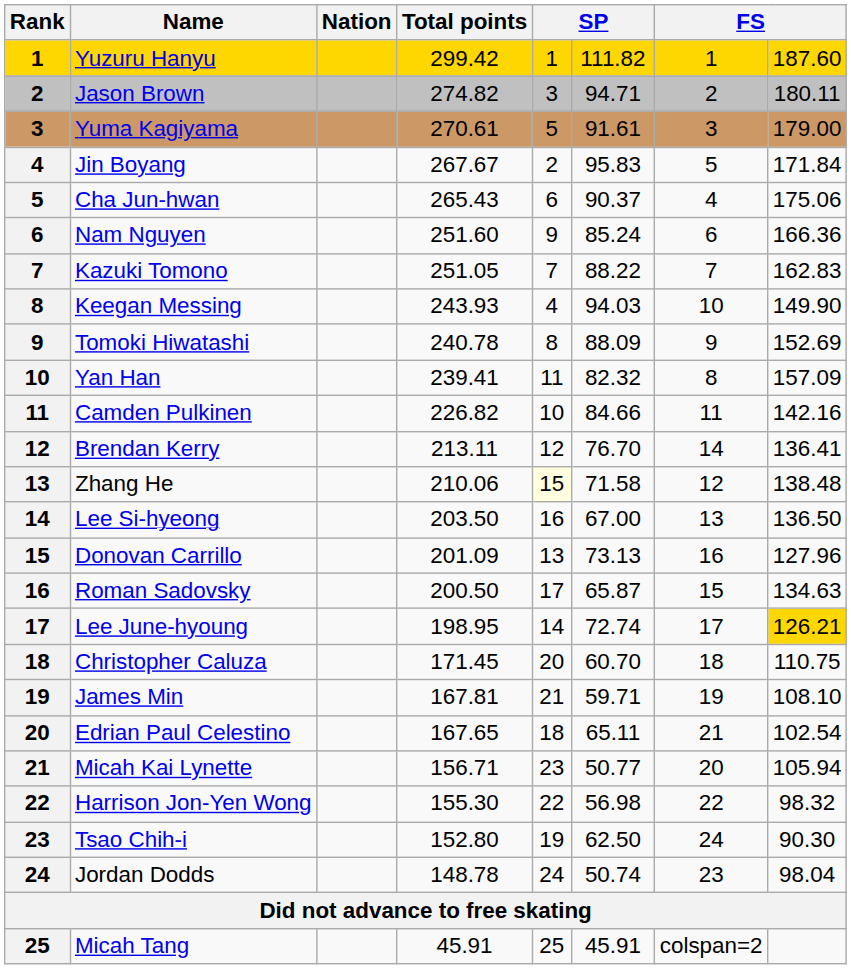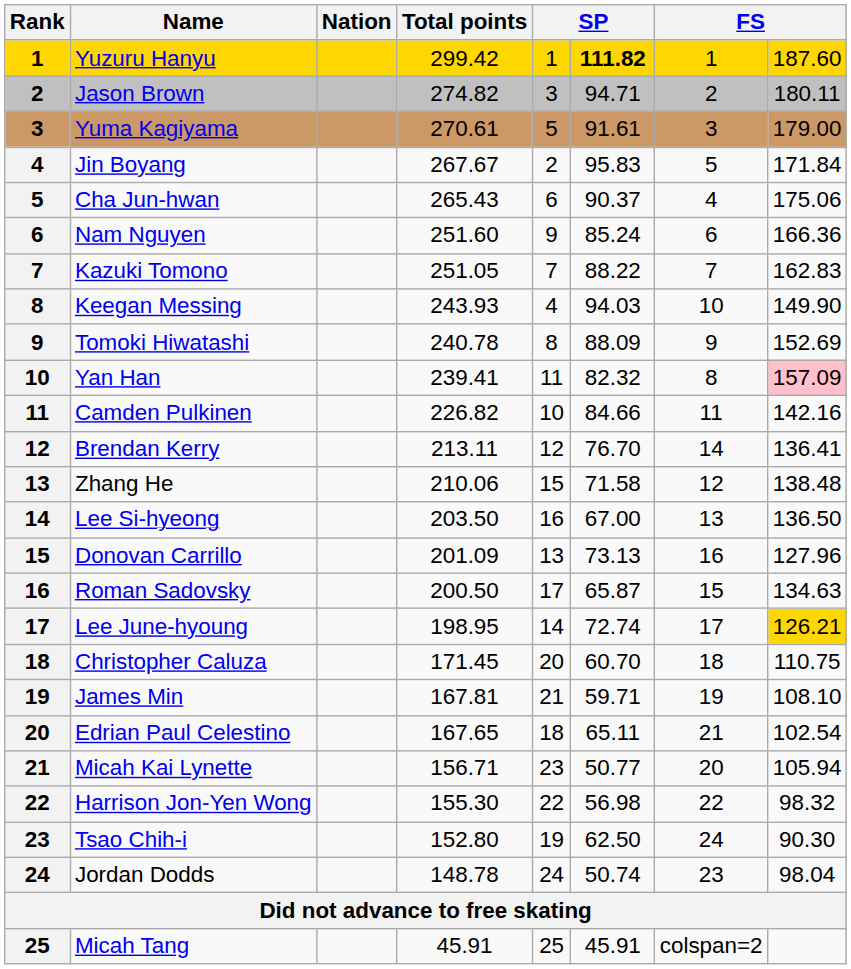(613, 57) normal -> (613, 57) bold
(807, 377) no background -> (807, 377) pink background
(552, 484) lightyellow background -> (552, 484) no background
